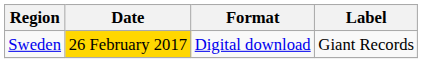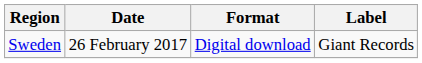(128, 44) gold background -> (128, 44) no background
